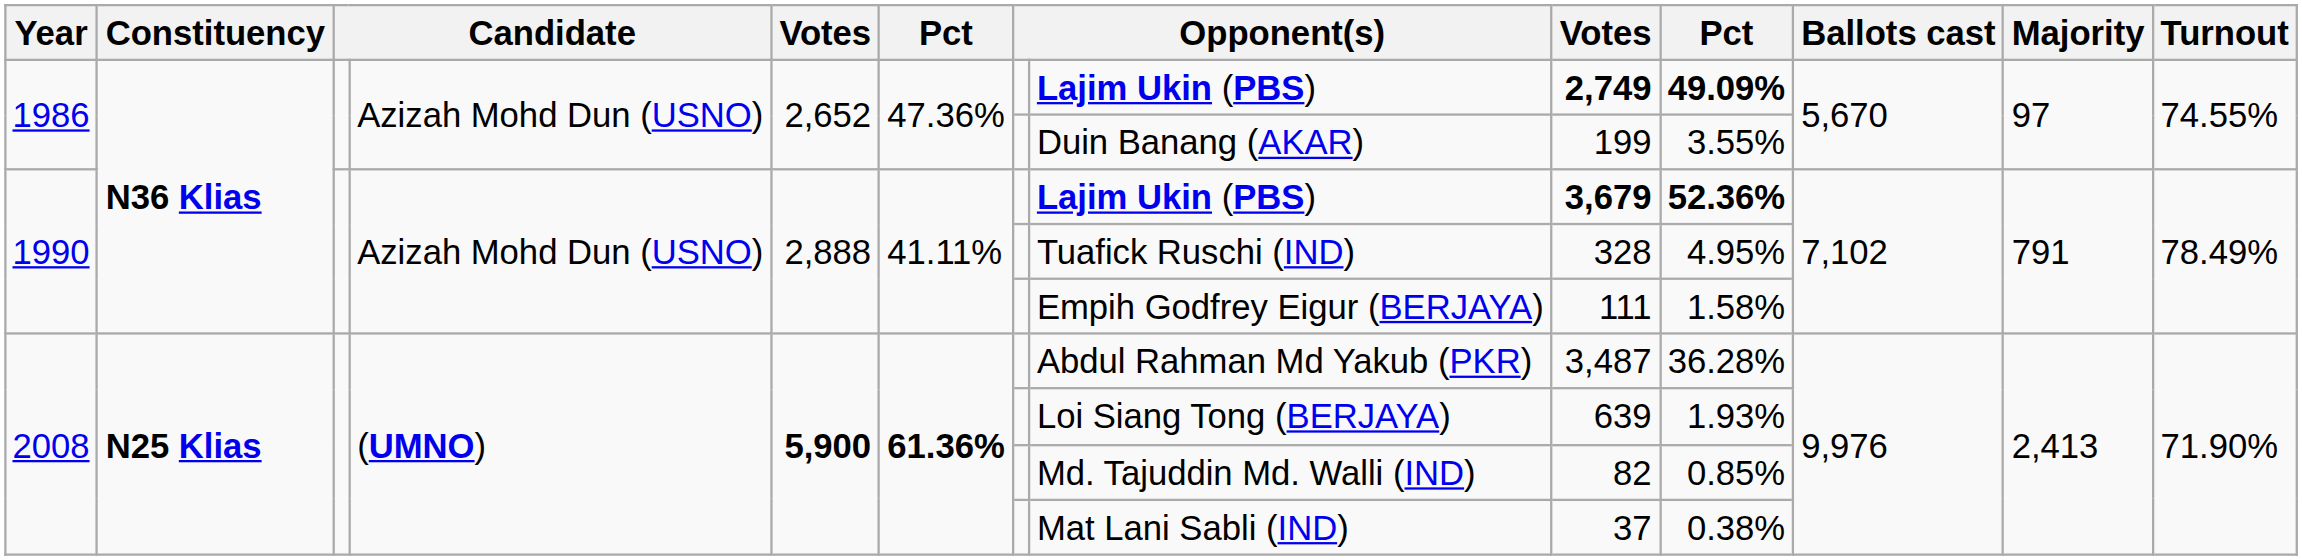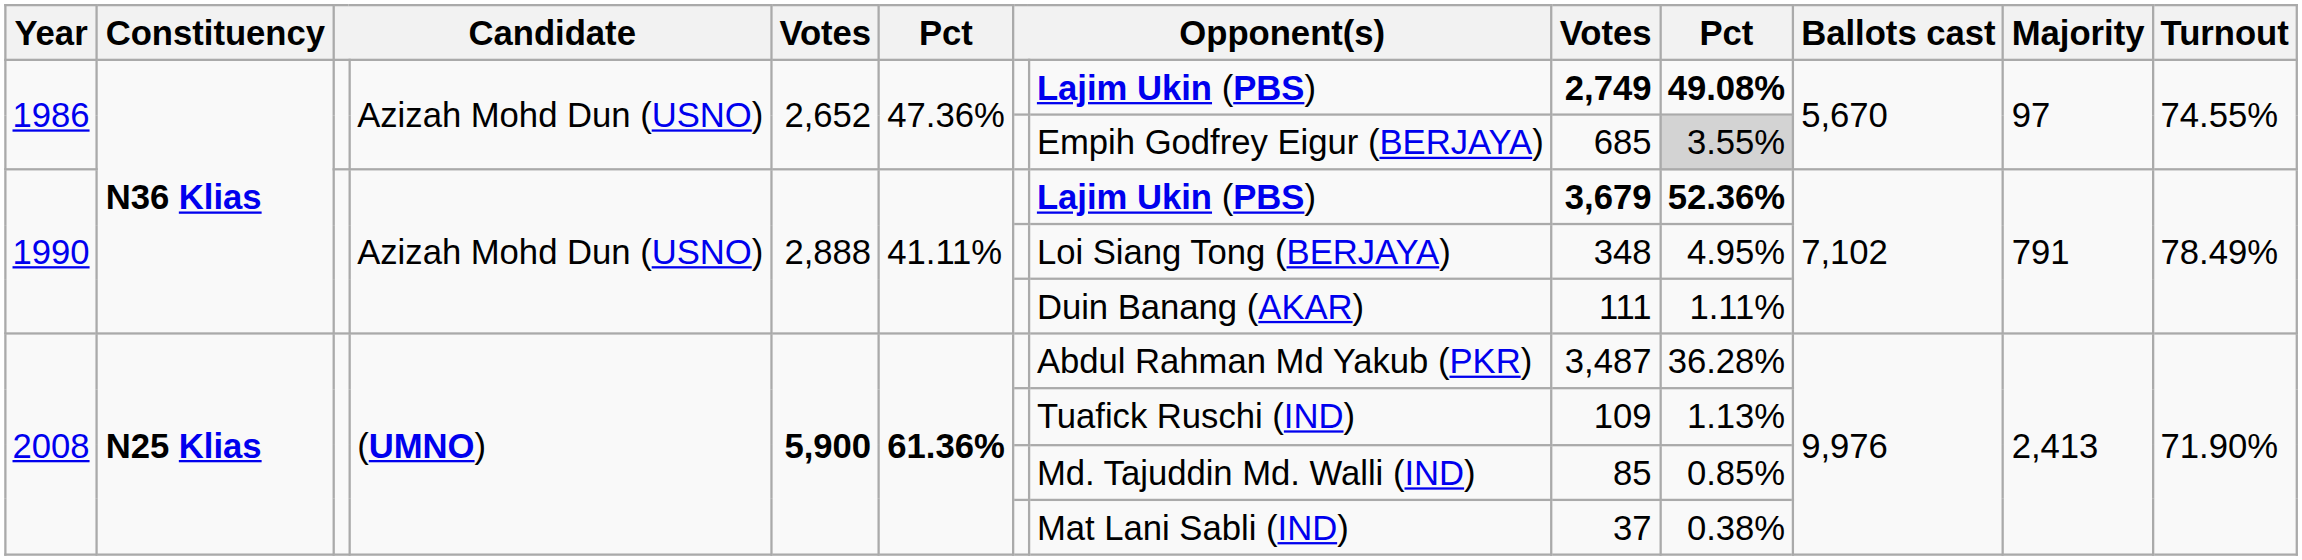(1726, 87) 49.09% -> (1726, 87) 49.08%
(1201, 142) Duin Banang (AKAR) -> (1290, 142) Empih Godfrey Eigur (BERJAYA)
(1623, 142) 199 -> (1623, 142) 685
(1736, 142) no background -> (1736, 142) lightgrey background
(1196, 252) Tuafick Ruschi (IND) -> (1244, 252) Loi Siang Tong (BERJAYA)
(1623, 252) 328 -> (1623, 252) 348
(1290, 307) Empih Godfrey Eigur (BERJAYA) -> (1201, 307) Duin Banang (AKAR)
(1736, 307) 1.58% -> (1737, 307) 1.11%
(1244, 417) Loi Siang Tong (BERJAYA) -> (1196, 417) Tuafick Ruschi (IND)
(1623, 417) 639 -> (1623, 417) 109
(1736, 417) 1.93% -> (1736, 417) 1.13%
(1632, 471) 82 -> (1632, 471) 85
